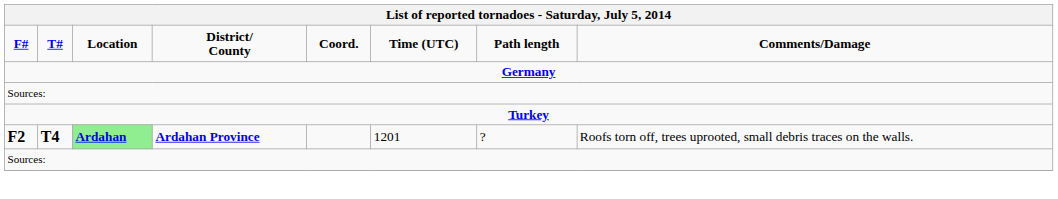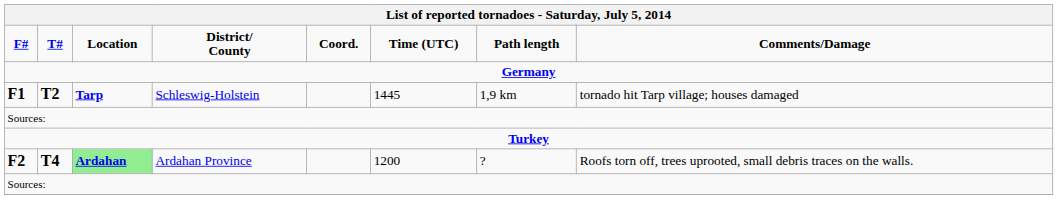+ row: (16, 94)
(207, 136) bold -> (204, 161) normal
(387, 136) 1201 -> (387, 161) 1200
